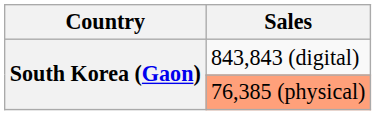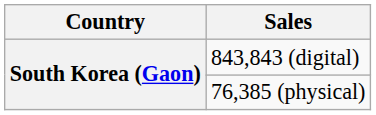(288, 92) lightsalmon background -> (288, 92) no background
